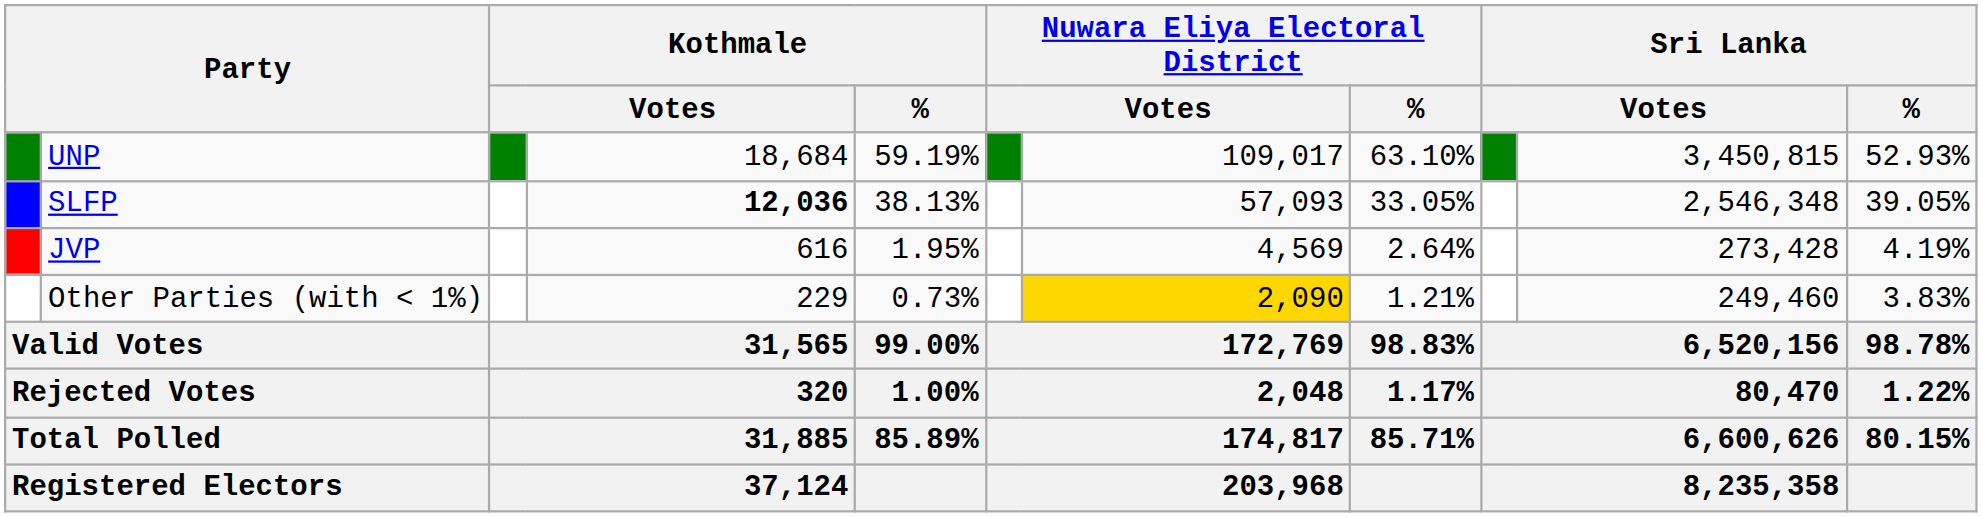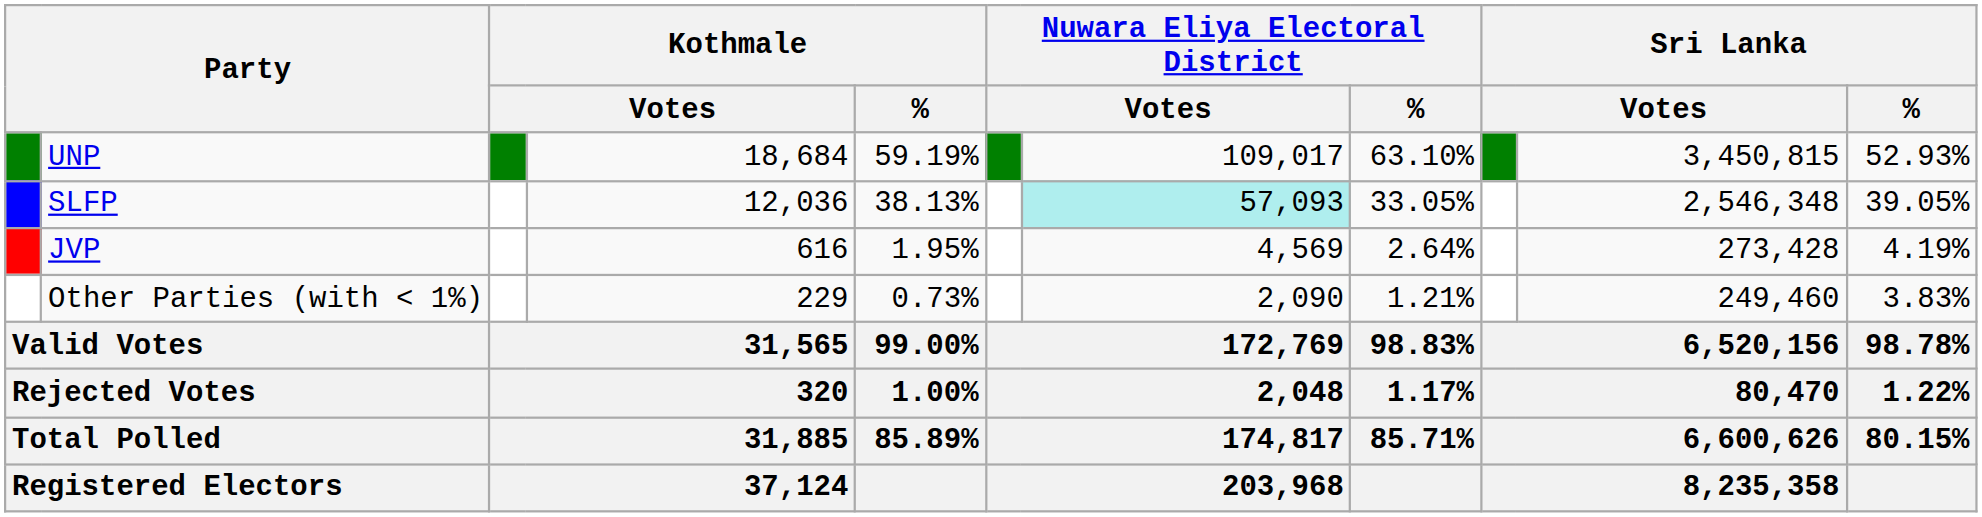(796, 204) bold -> (796, 204) normal
(1292, 204) no background -> (1292, 204) paleturquoise background
(1300, 298) gold background -> (1300, 298) no background
